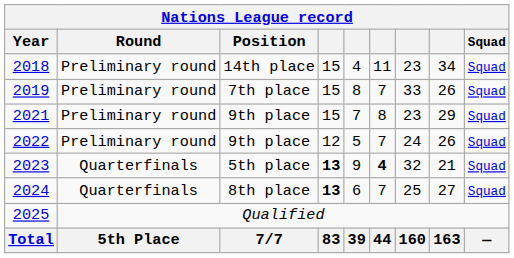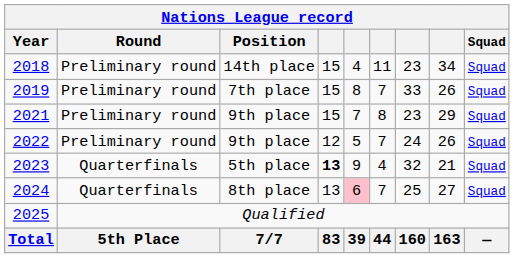(382, 166) bold -> (382, 166) normal
(331, 191) bold -> (331, 191) normal
(357, 191) no background -> (357, 191) pink background
